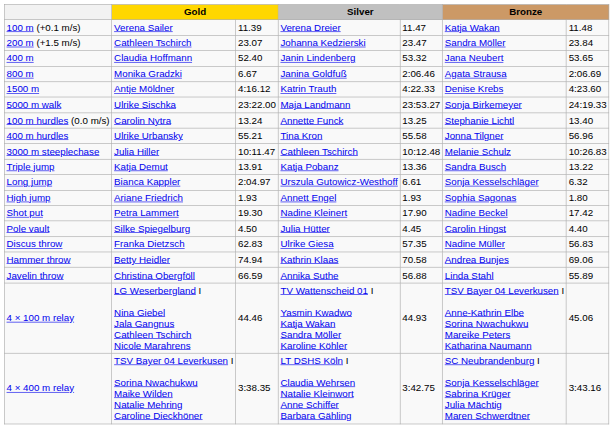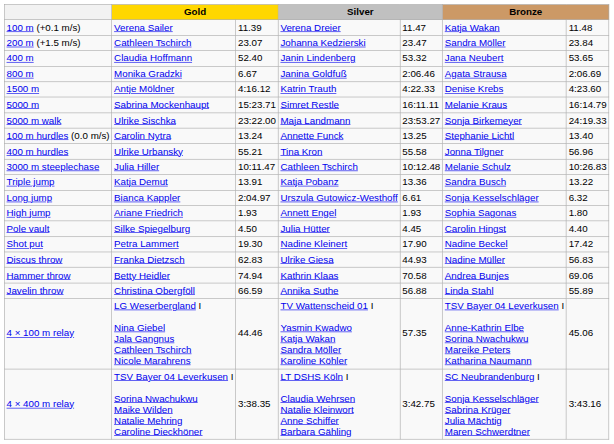+ row: (23, 105)
rows swapped: (28, 228) <-> (25, 213)
(415, 244) 57.35 -> (415, 259) 44.93
(415, 318) 44.93 -> (415, 333) 57.35
